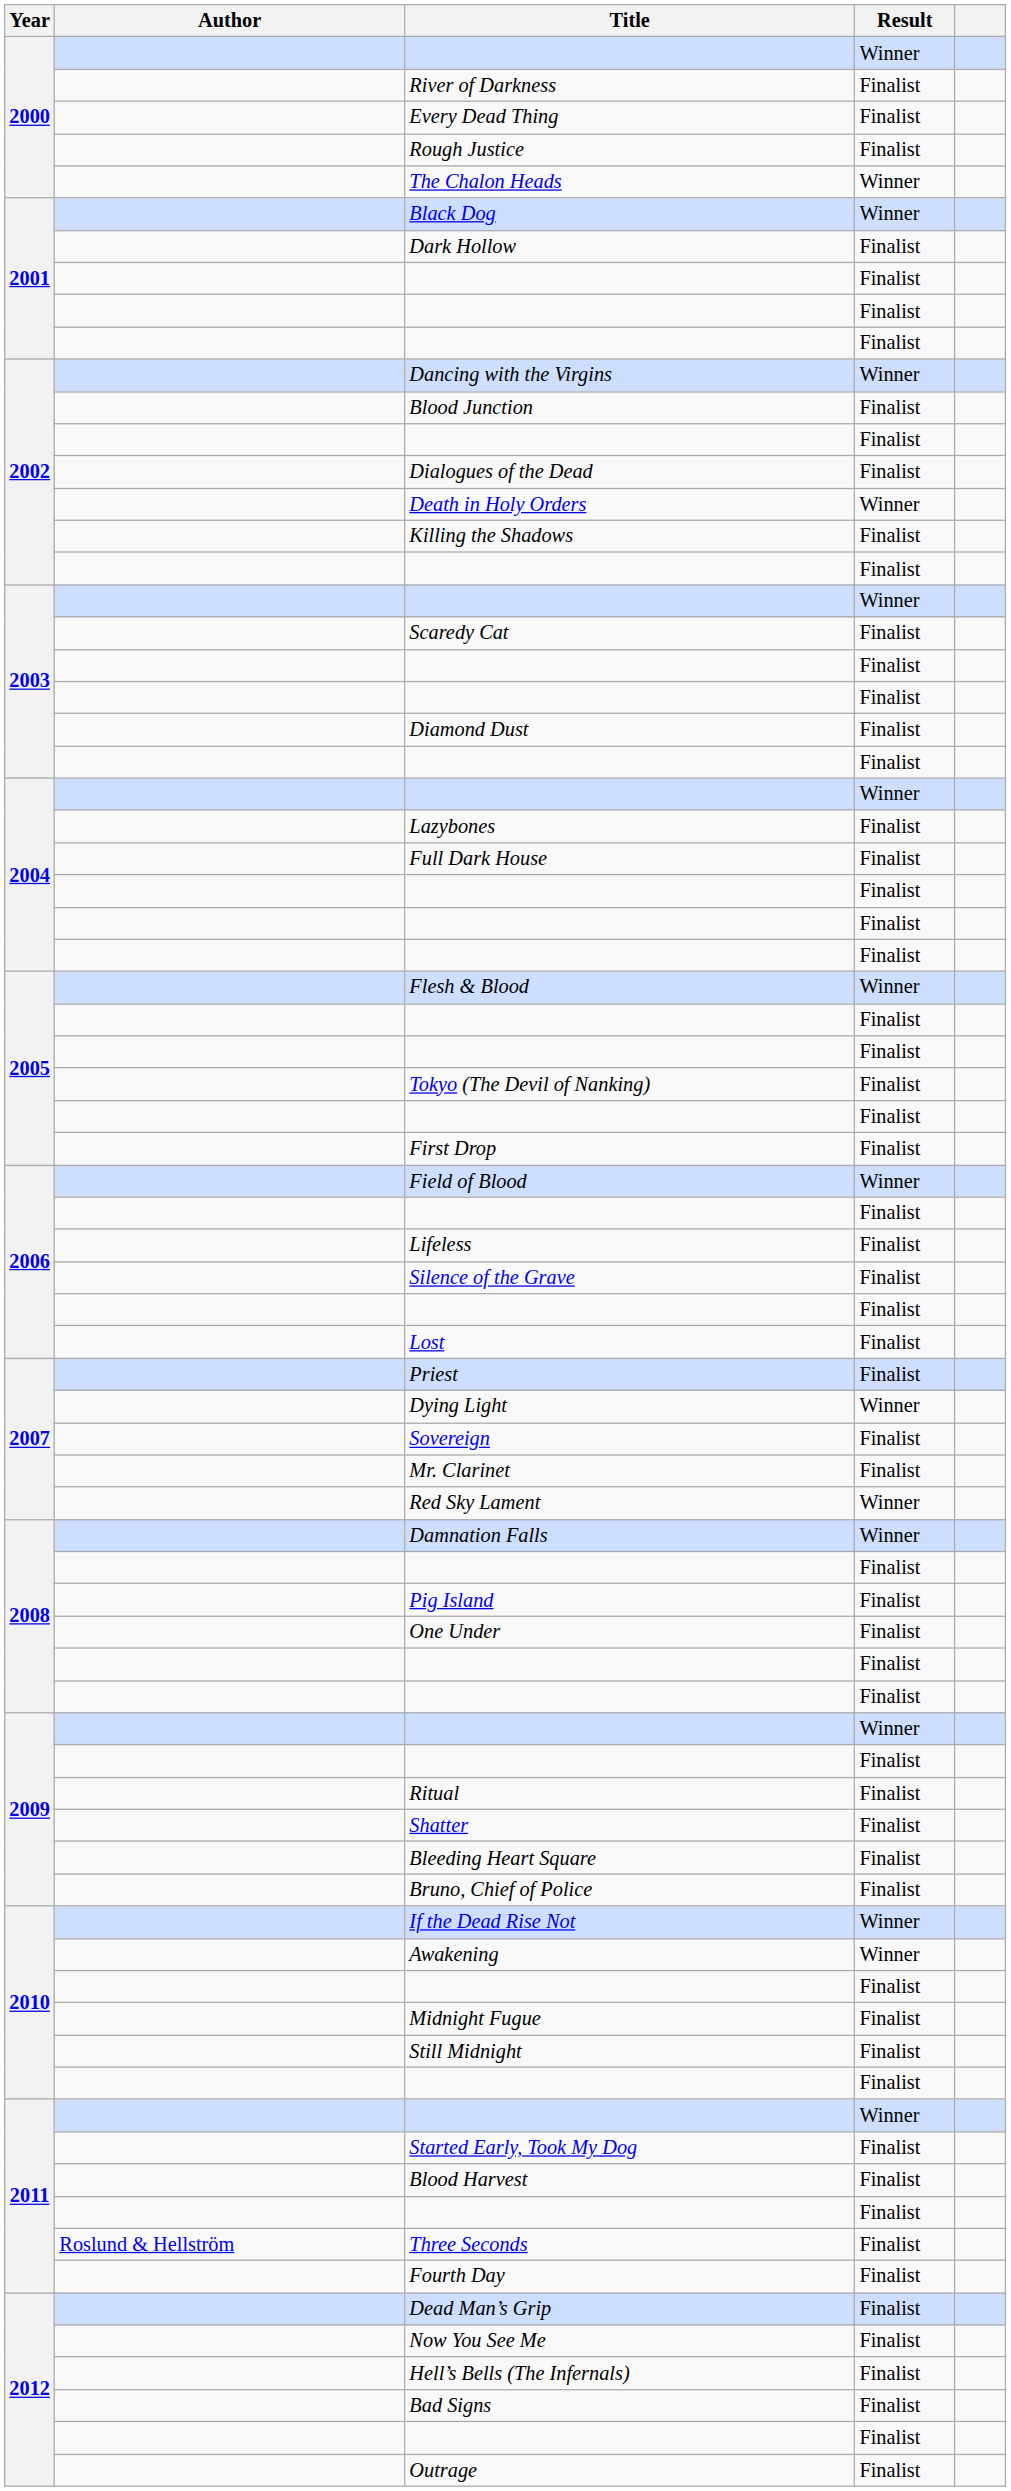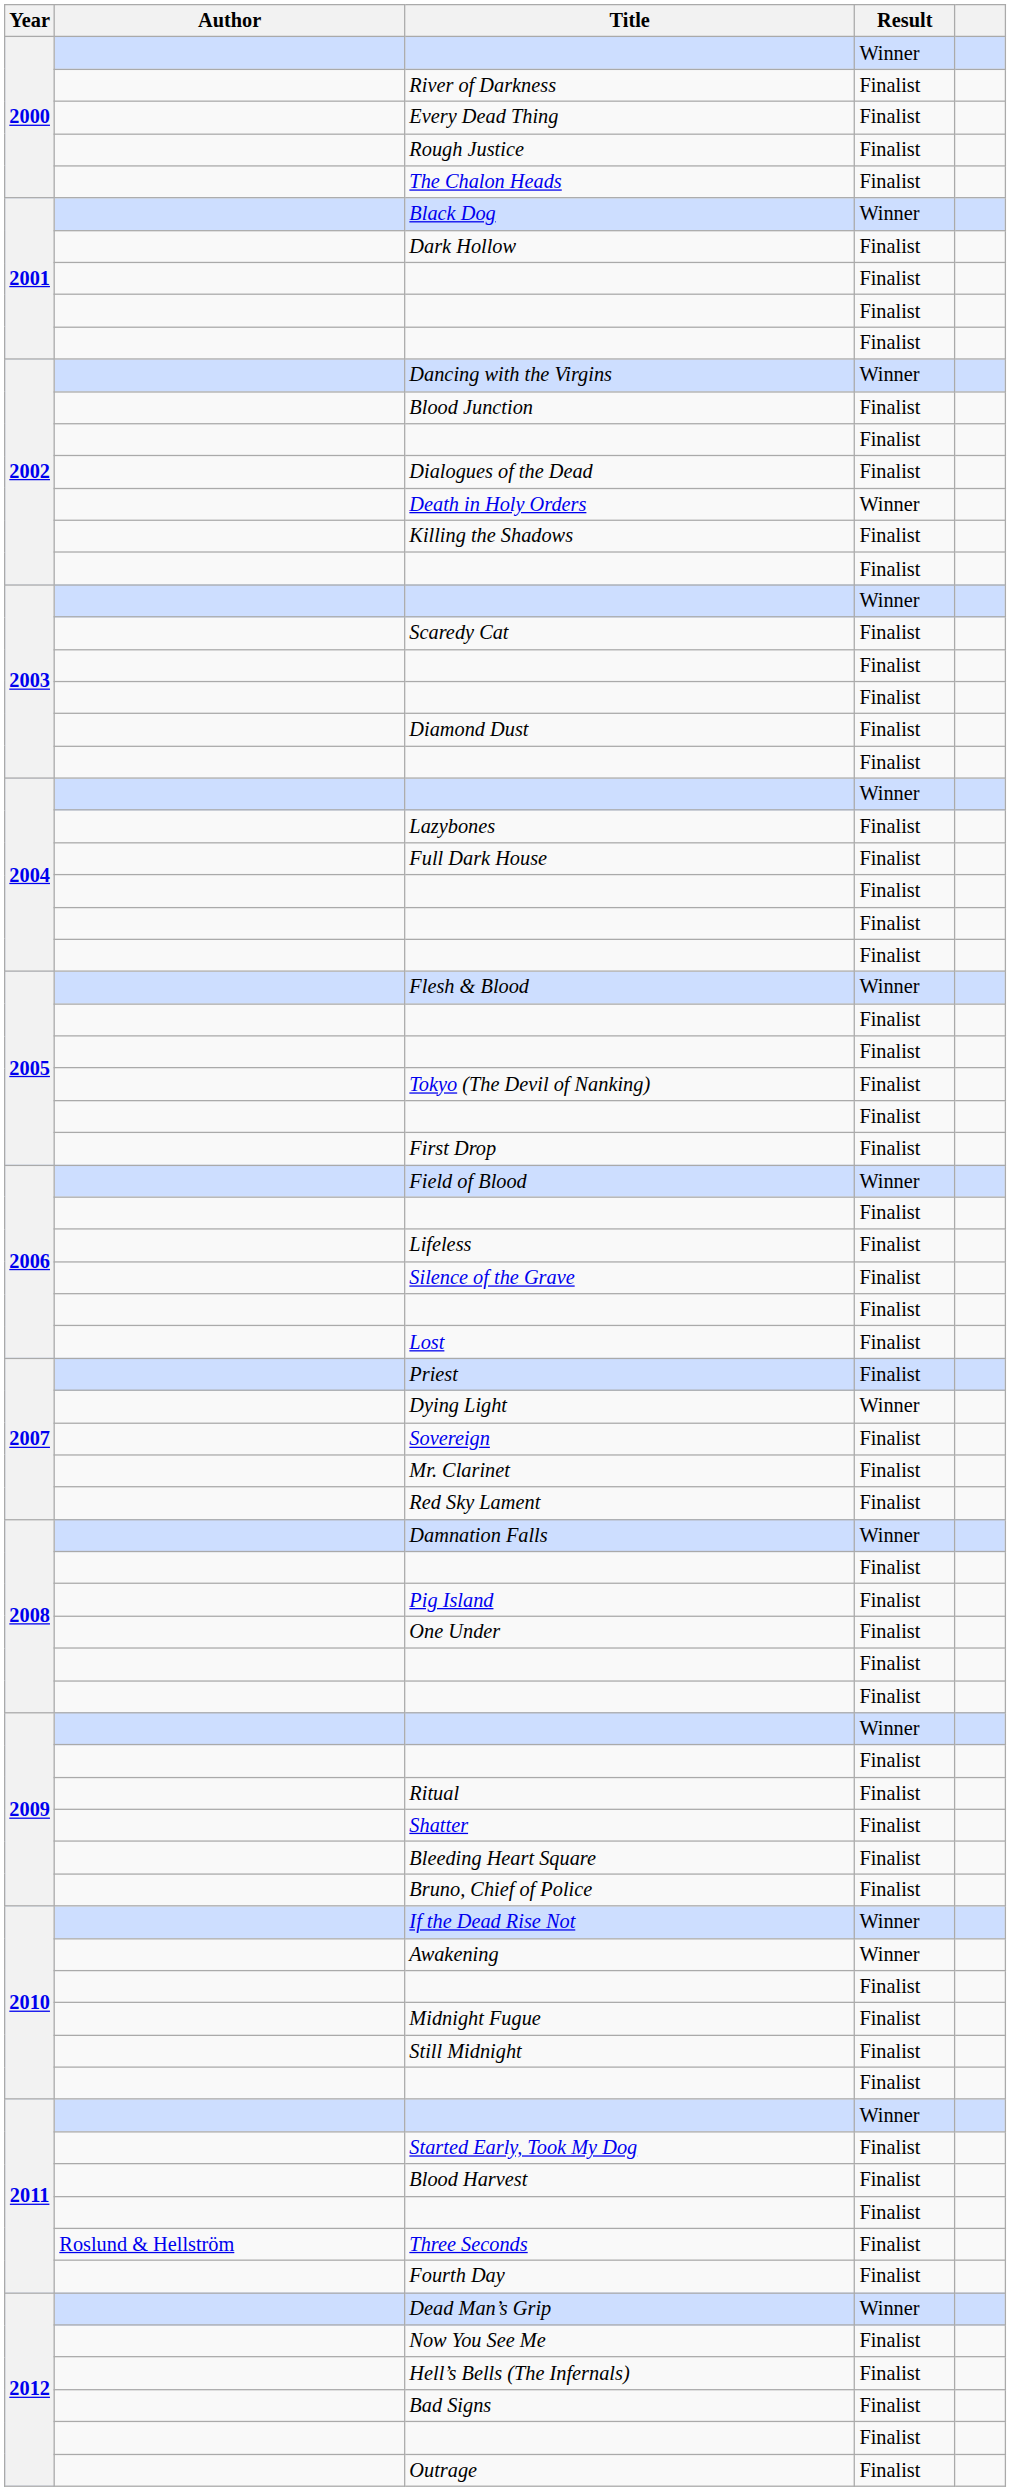(889, 181) Winner -> (890, 181) Finalist
(889, 1503) Winner -> (890, 1503) Finalist
(890, 2308) Finalist -> (889, 2308) Winner
